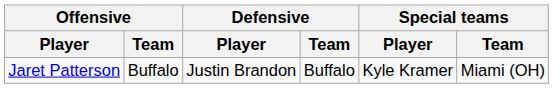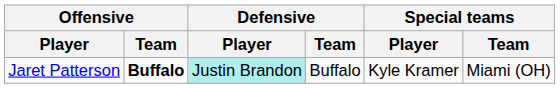(153, 70) normal -> (156, 70) bold
(241, 70) no background -> (247, 70) paleturquoise background
